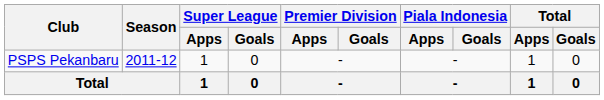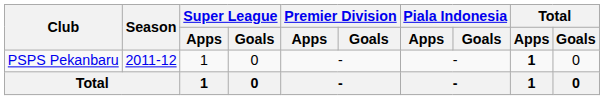(532, 61) normal -> (532, 61) bold
